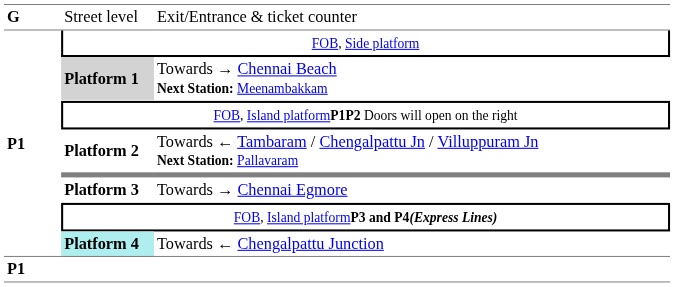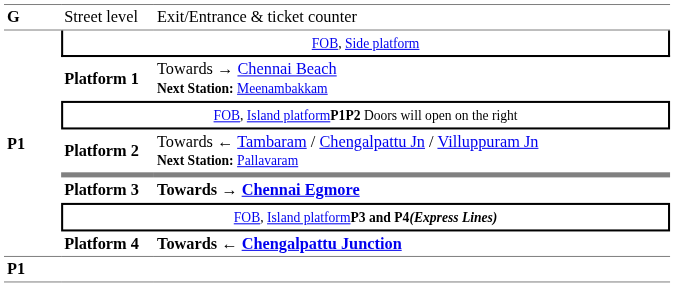(102, 78) lightgrey background -> (102, 78) no background
(252, 189) normal -> (258, 189) bold
(102, 243) paleturquoise background -> (102, 243) no background
(270, 243) normal -> (279, 243) bold
